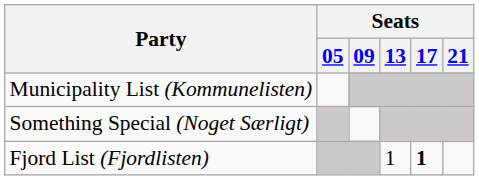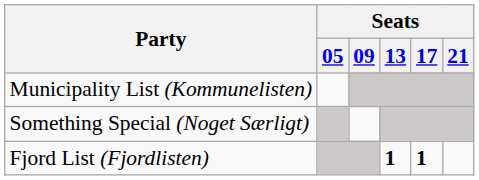(390, 157) normal -> (390, 157) bold
